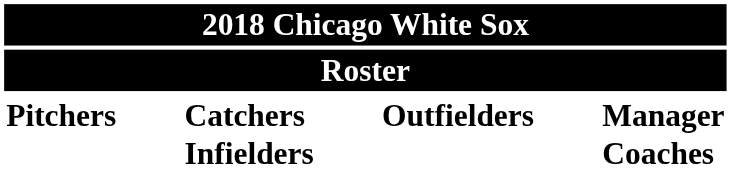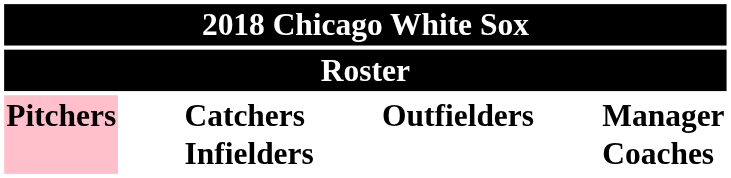(61, 115) no background -> (61, 115) pink background
